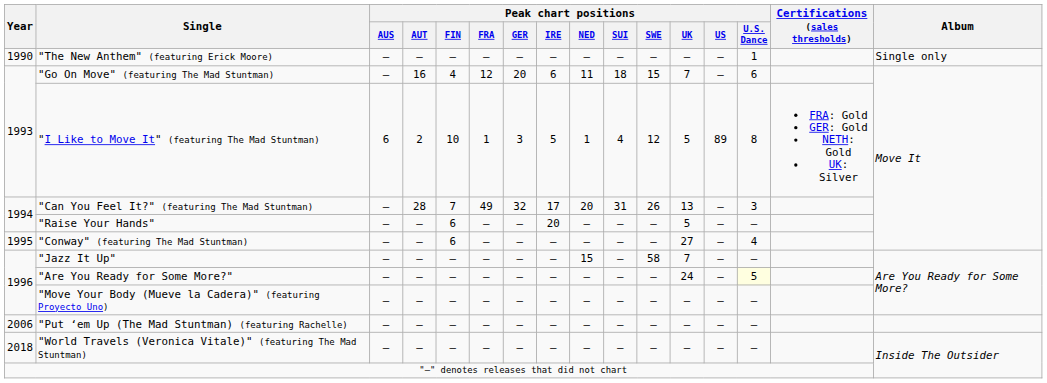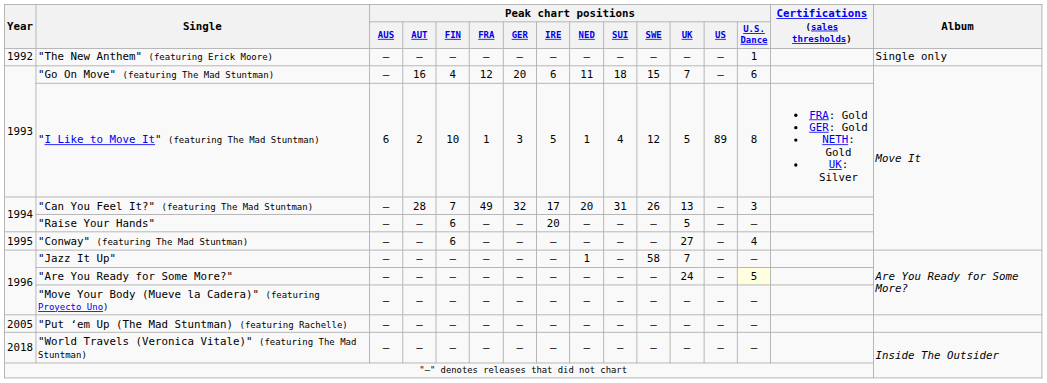(20, 57) 1990 -> (20, 57) 1992
(587, 259) 15 -> (587, 259) 1
(20, 324) 2006 -> (20, 324) 2005
